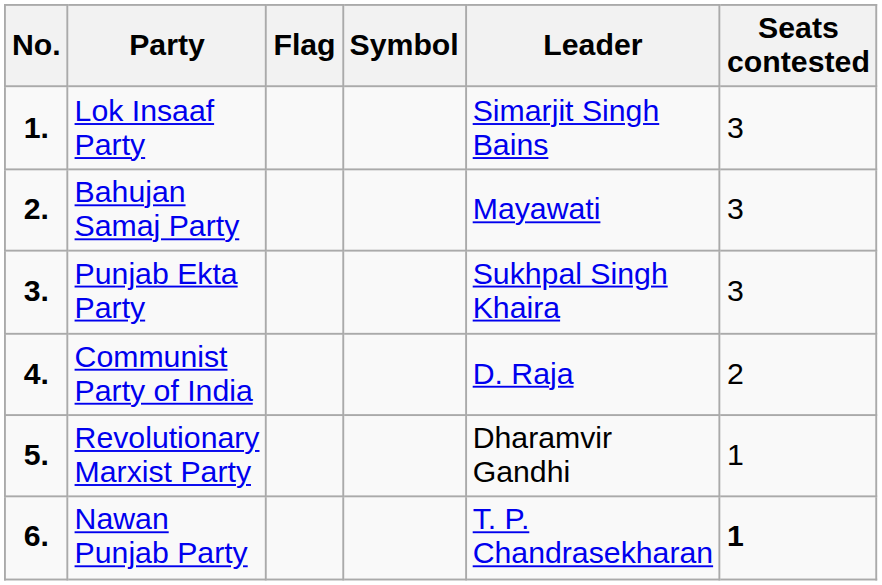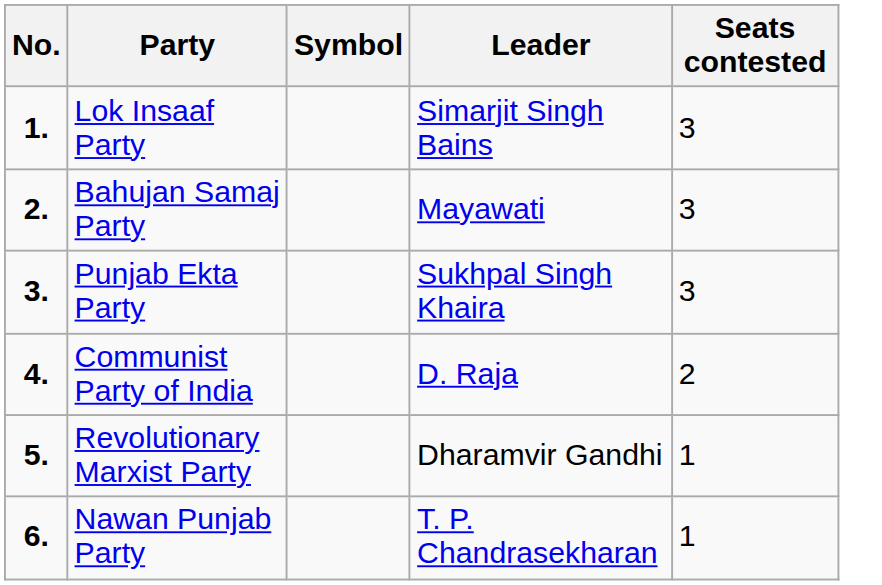- column: (304, 45)
(735, 537) bold -> (687, 537) normal
